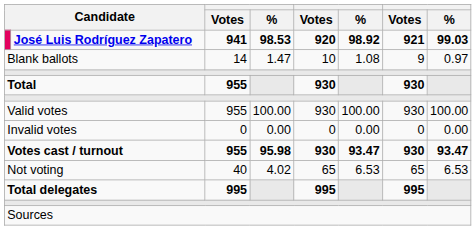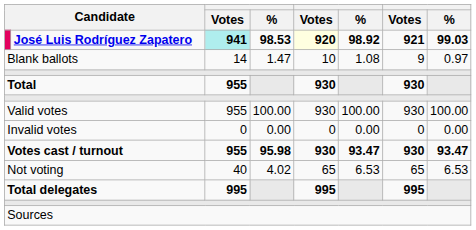(237, 39) no background -> (237, 39) paleturquoise background
(325, 39) no background -> (325, 39) lightyellow background
